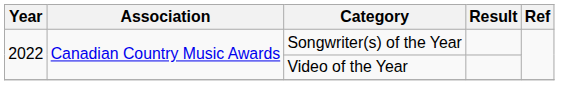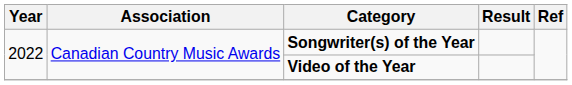(375, 42) normal -> (381, 42) bold
(348, 67) normal -> (351, 67) bold
